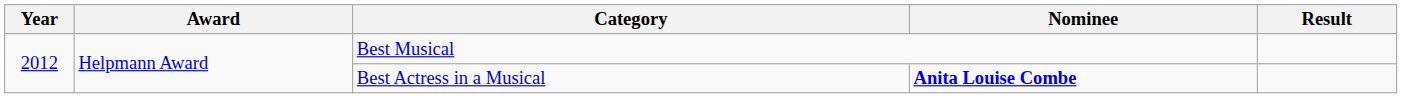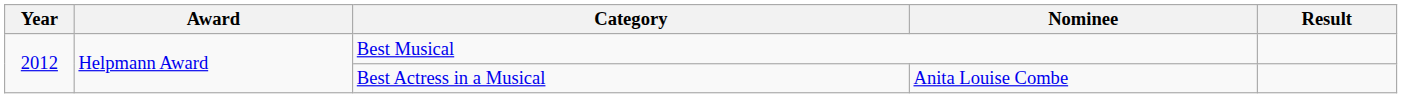(995, 78) bold -> (991, 78) normal
